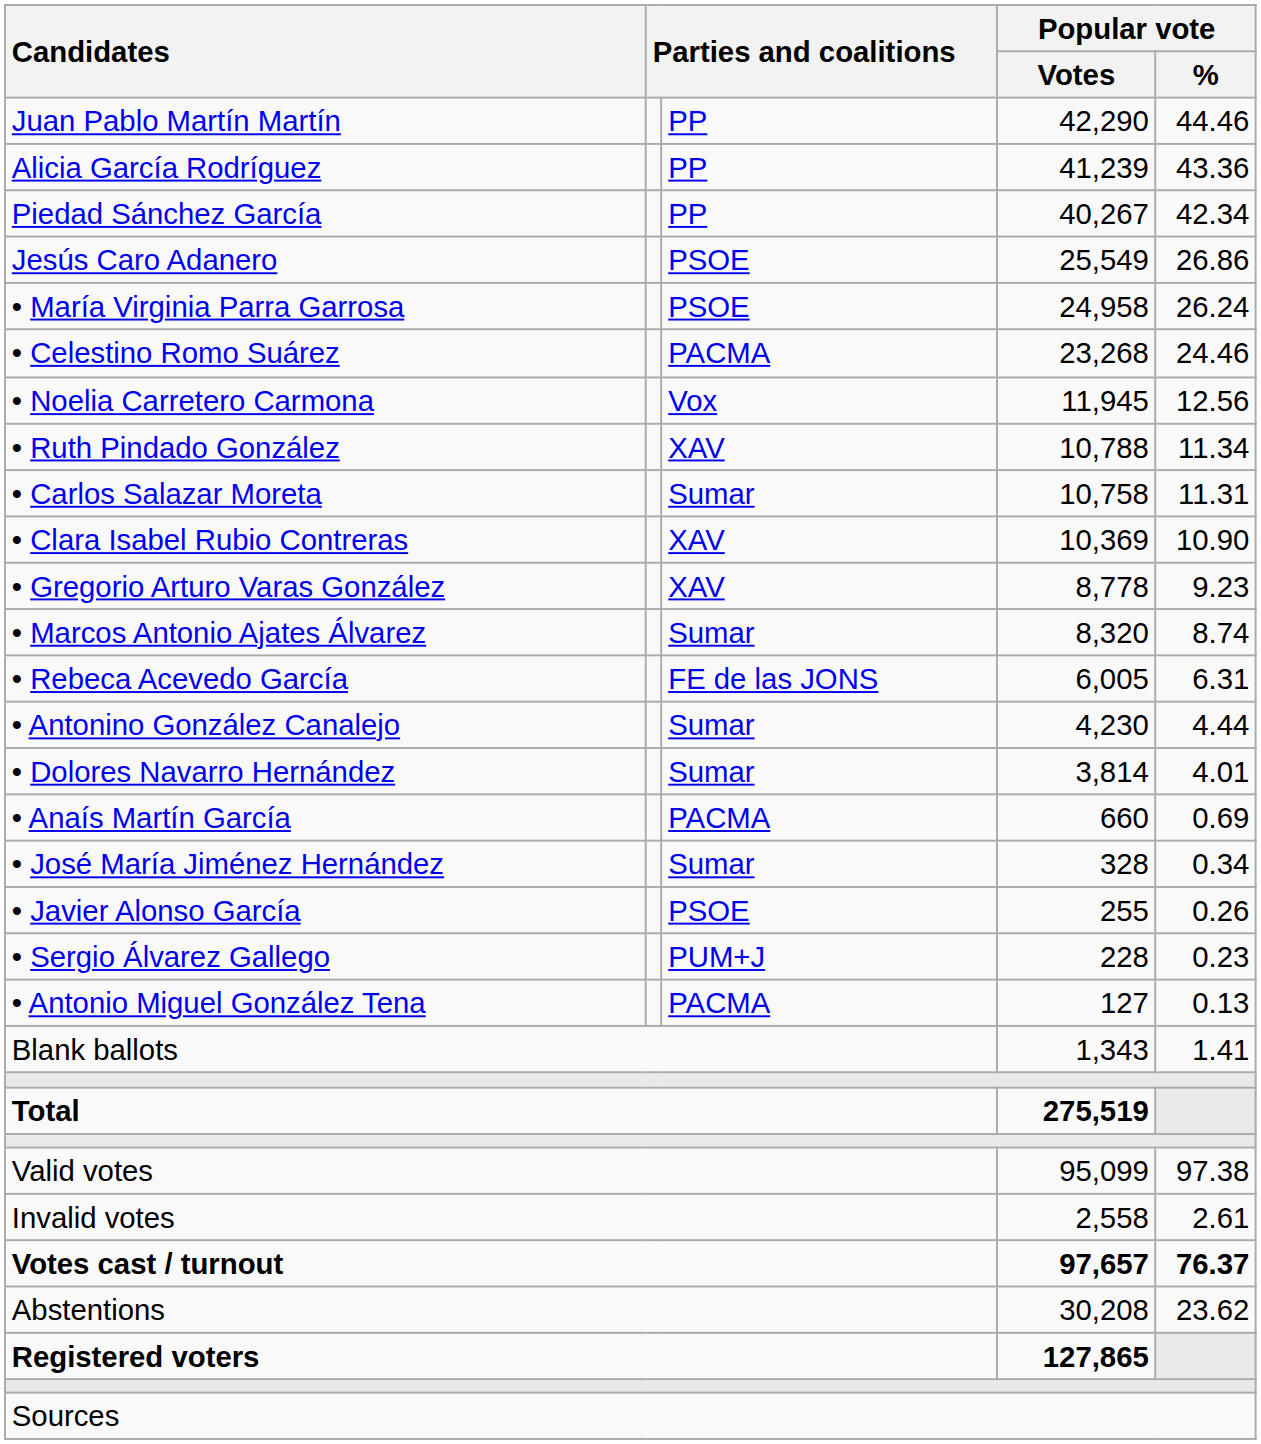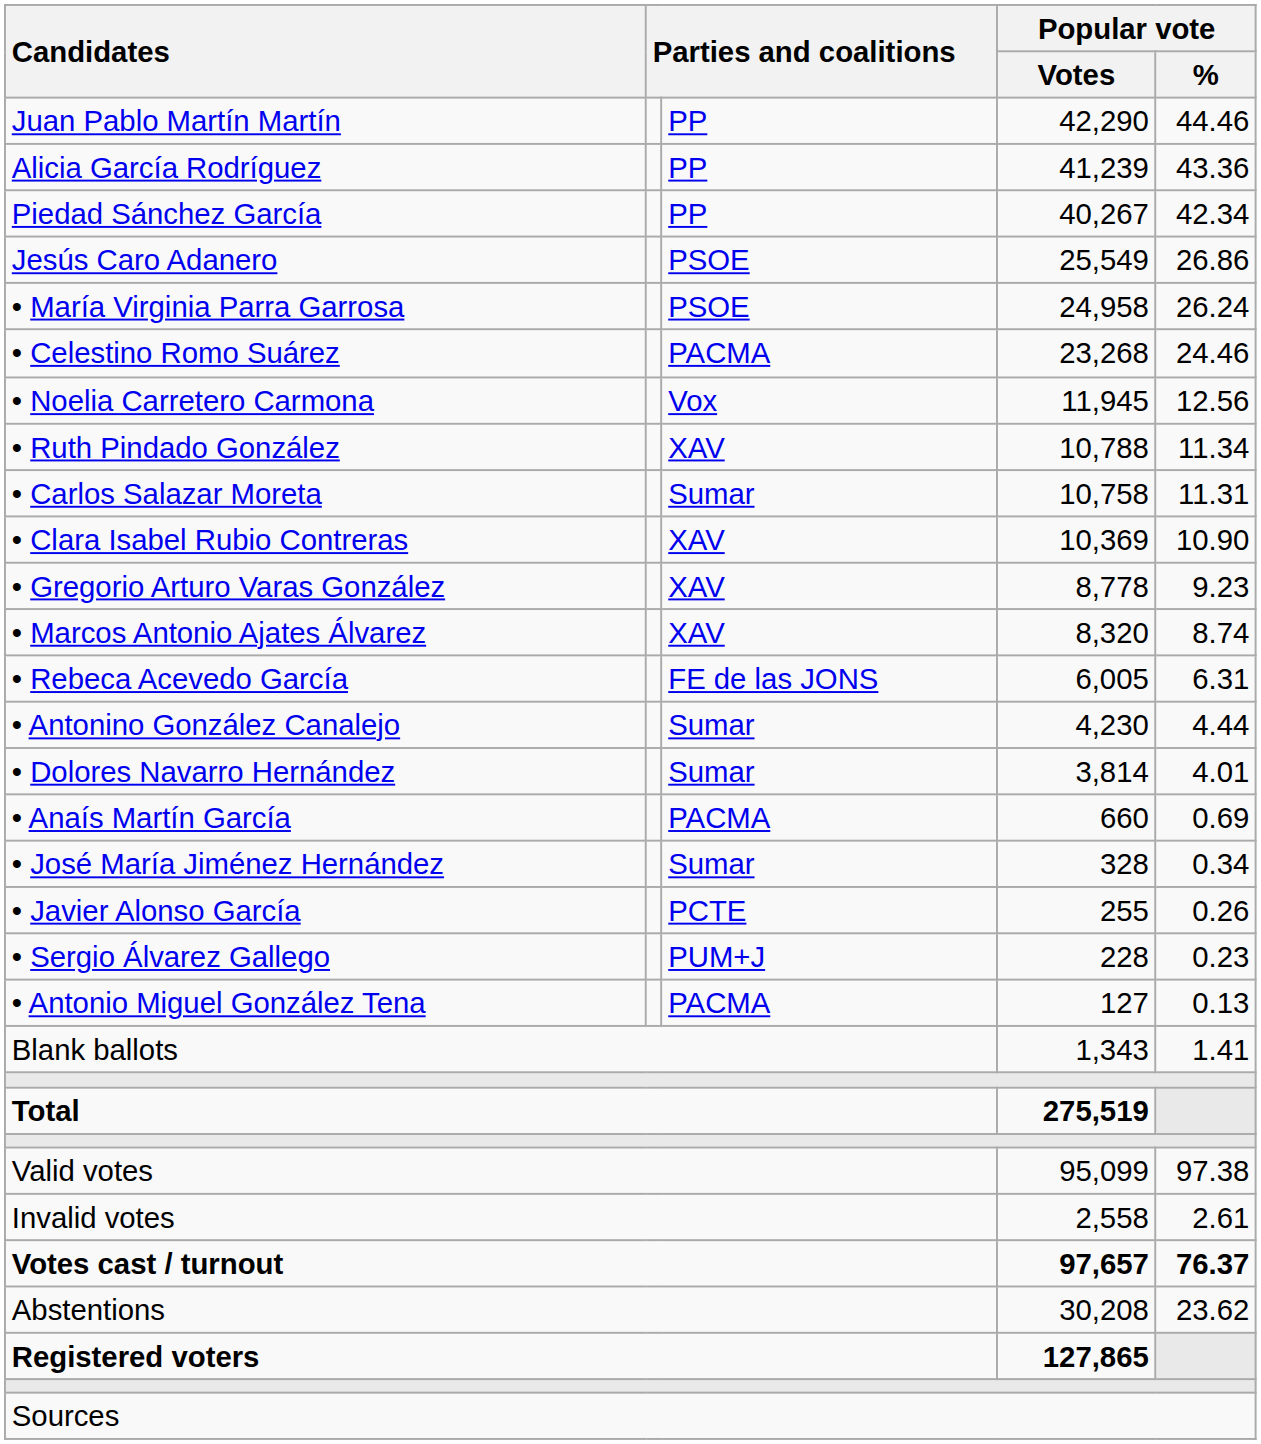(711, 632) Sumar -> (696, 632) XAV
(709, 911) PSOE -> (707, 911) PCTE
